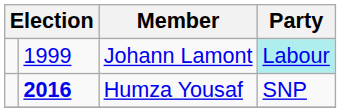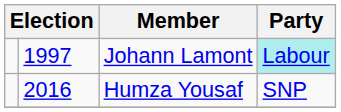(47, 55) 1999 -> (47, 55) 1997
(47, 90) bold -> (47, 90) normal
